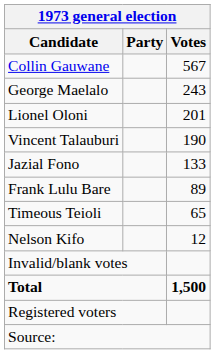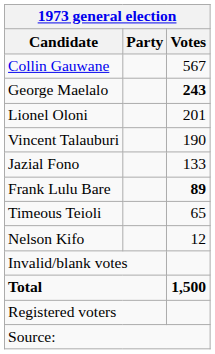(194, 90) normal -> (194, 90) bold
(198, 189) normal -> (198, 189) bold
